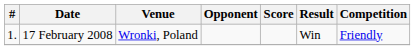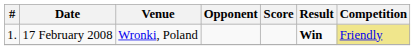(310, 34) normal -> (311, 34) bold
(361, 34) no background -> (361, 34) khaki background
